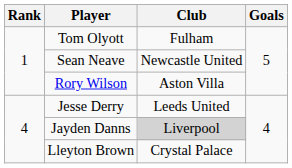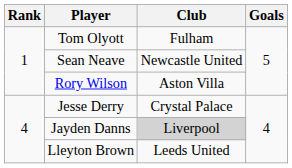(192, 106) Leeds United -> (192, 106) Crystal Palace
(192, 151) Crystal Palace -> (192, 151) Leeds United
